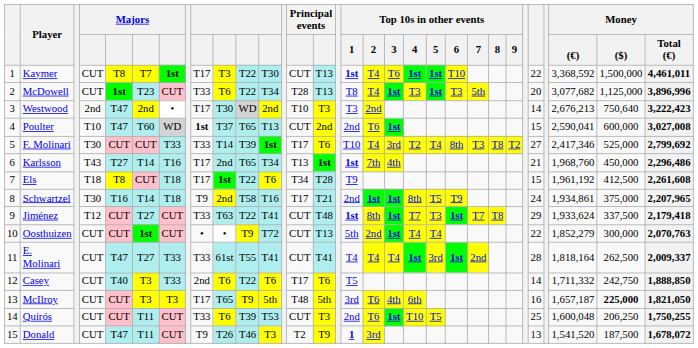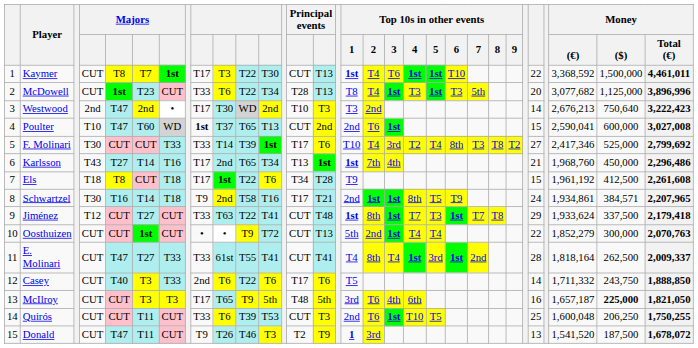(621, 197) 375,000 -> (621, 197) 384,571
(374, 257) T4 -> (374, 257) 8th
(621, 281) 242,750 -> (621, 281) 243,750
